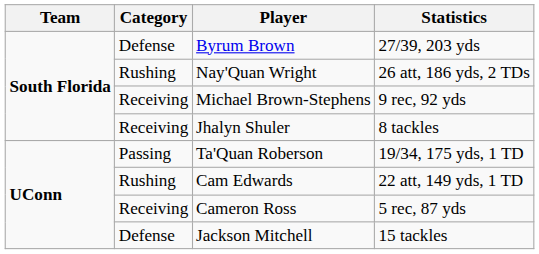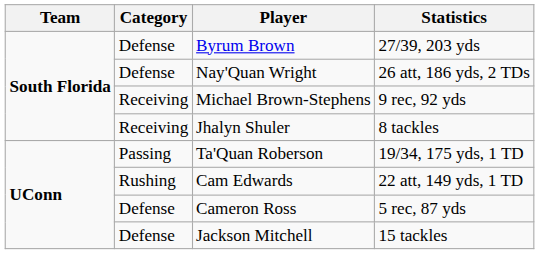(147, 72) Rushing -> (147, 72) Defense
(154, 208) Receiving -> (147, 208) Defense
